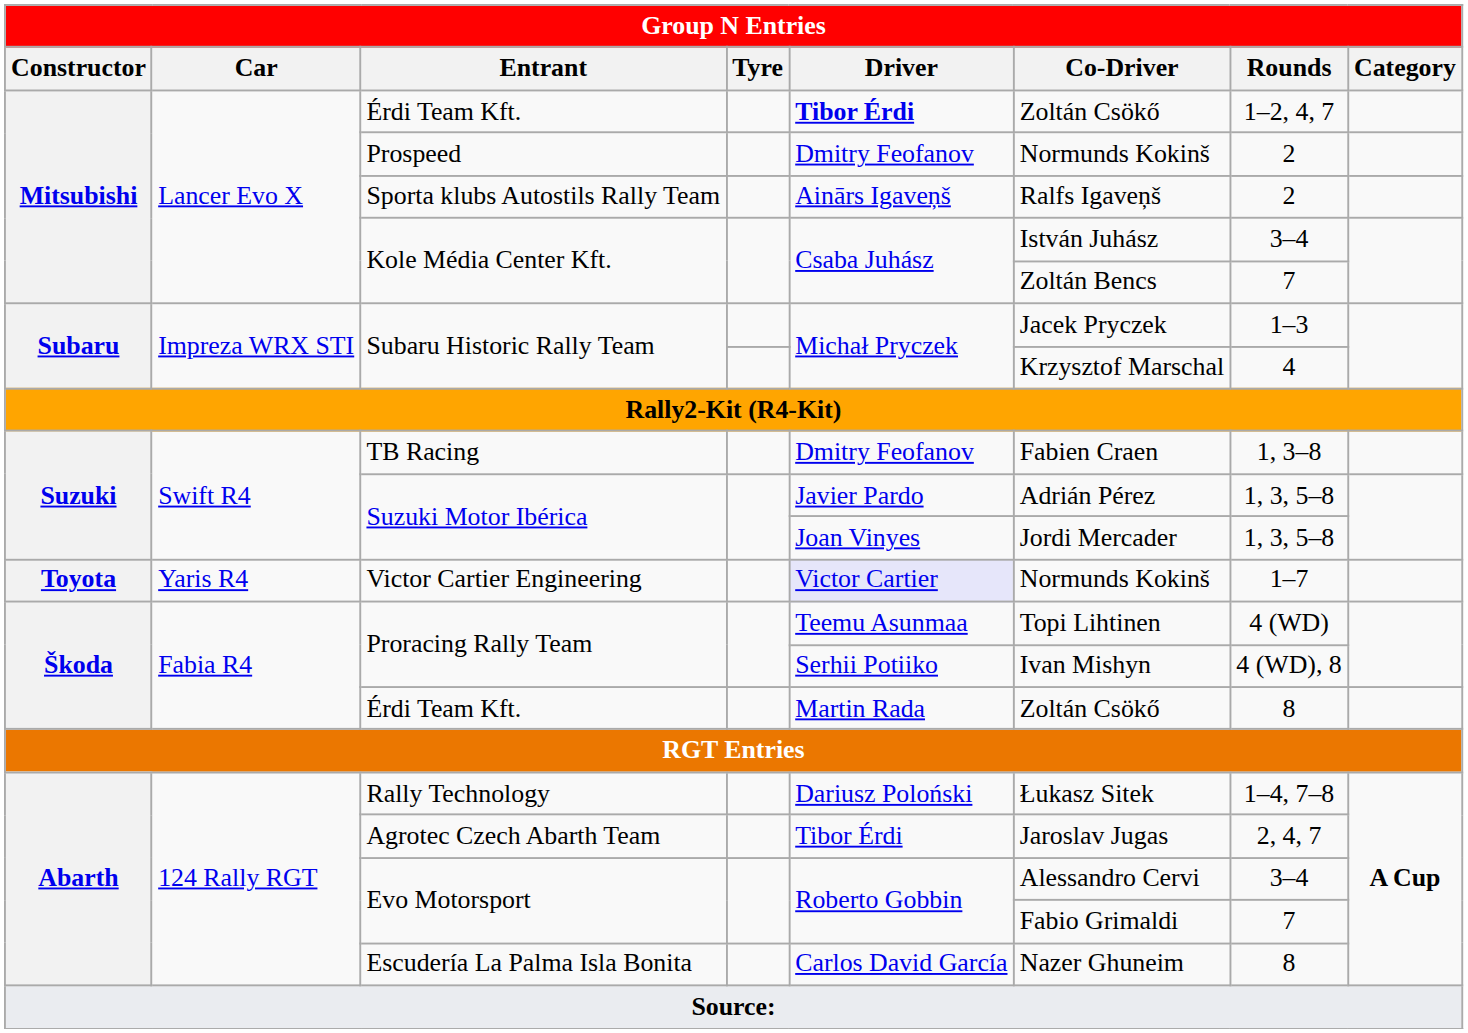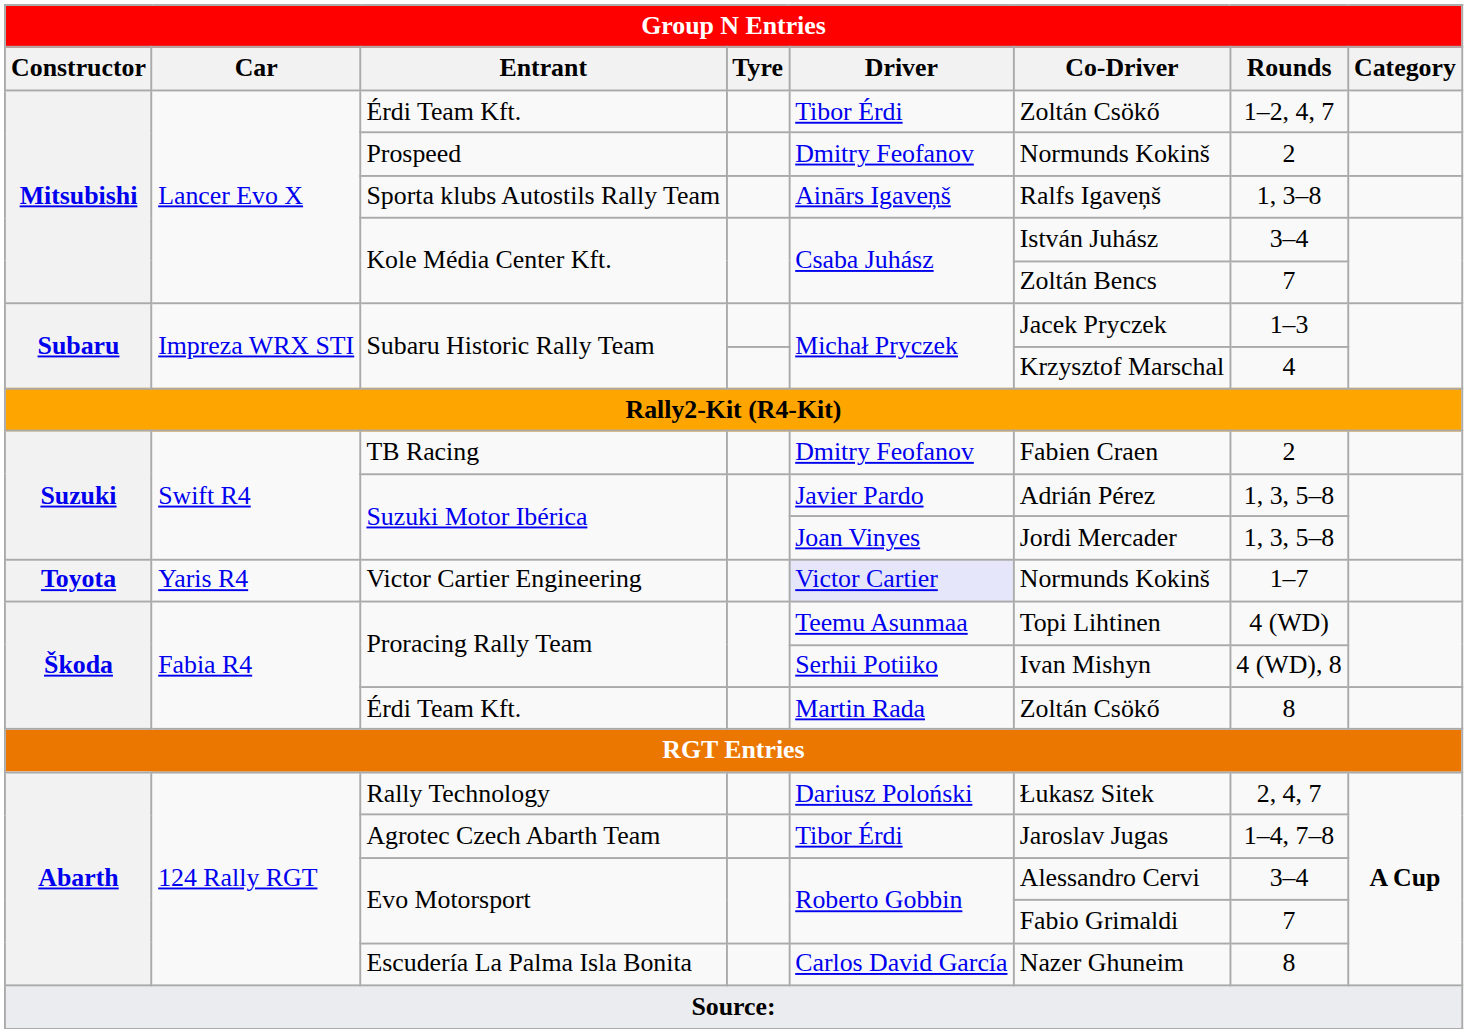(855, 110) bold -> (849, 110) normal
(1289, 195) 2 -> (1289, 195) 1, 3–8
(1289, 451) 1, 3–8 -> (1289, 451) 2
(1289, 792) 1–4, 7–8 -> (1289, 792) 2, 4, 7
(1289, 835) 2, 4, 7 -> (1289, 835) 1–4, 7–8
